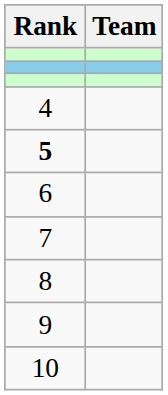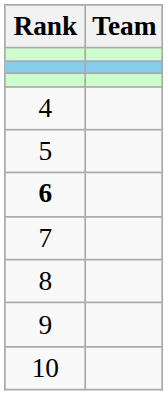(45, 150) bold -> (45, 150) normal
(45, 194) normal -> (45, 194) bold
